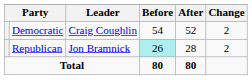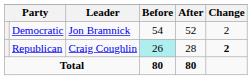(103, 30) Craig Coughlin -> (99, 30) Jon Bramnick
(99, 48) Jon Bramnick -> (103, 48) Craig Coughlin
(226, 48) normal -> (226, 48) bold
